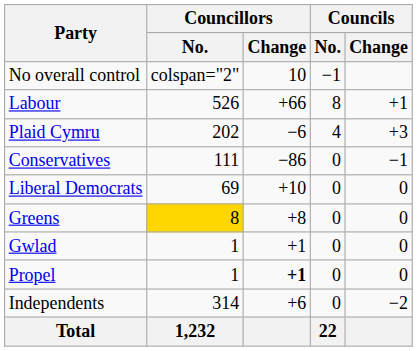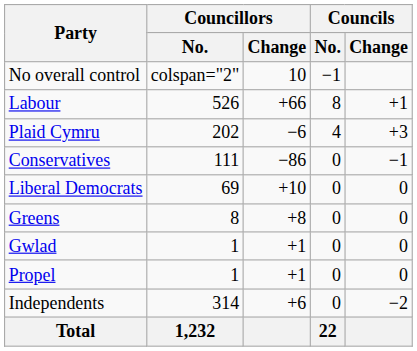(235, 217) gold background -> (235, 217) no background
(297, 274) bold -> (297, 274) normal
